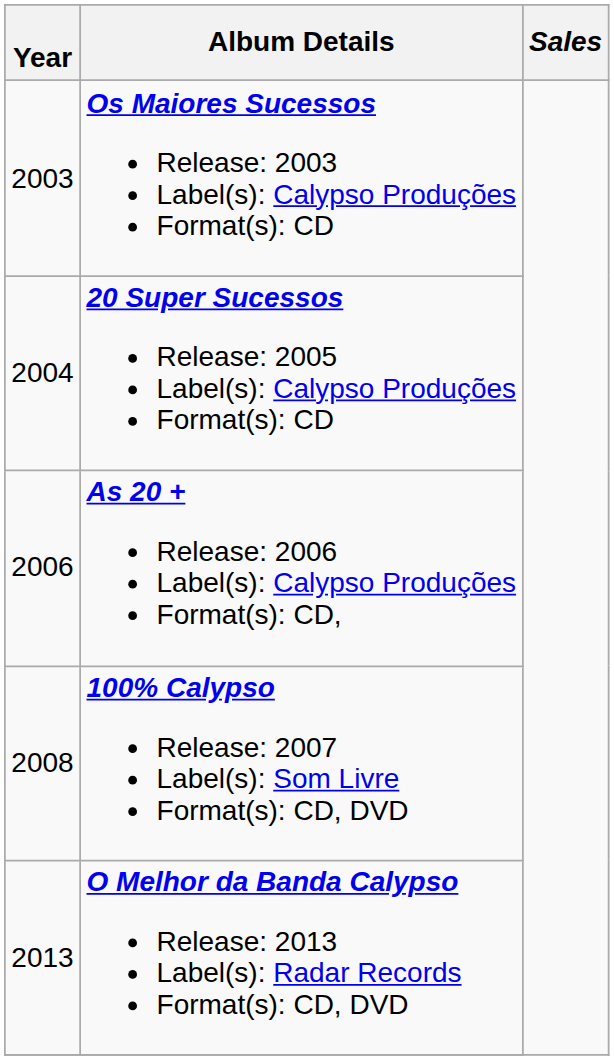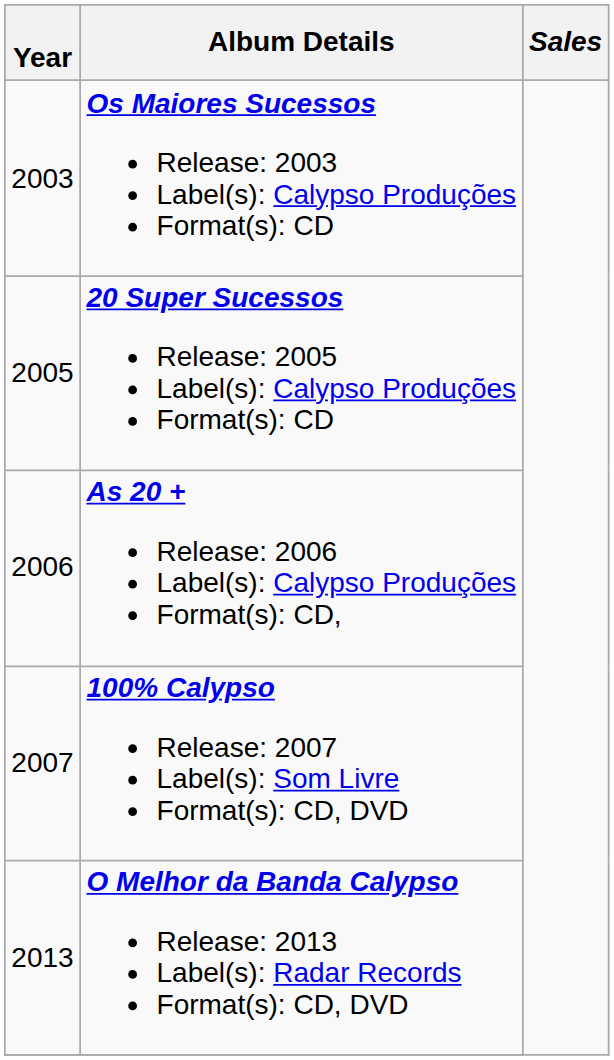(42, 372) 2004 -> (42, 372) 2005
(42, 762) 2008 -> (42, 762) 2007
